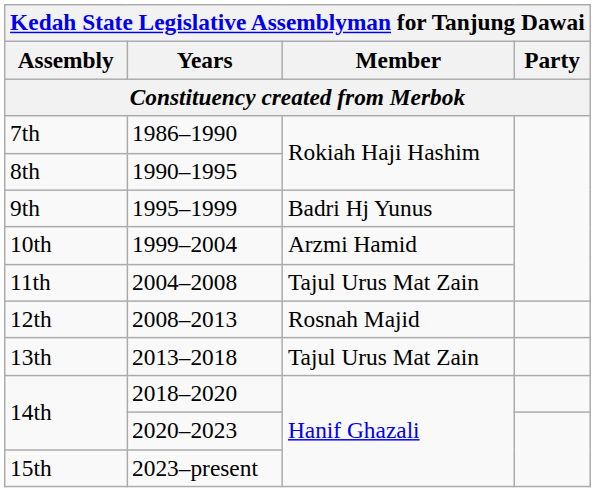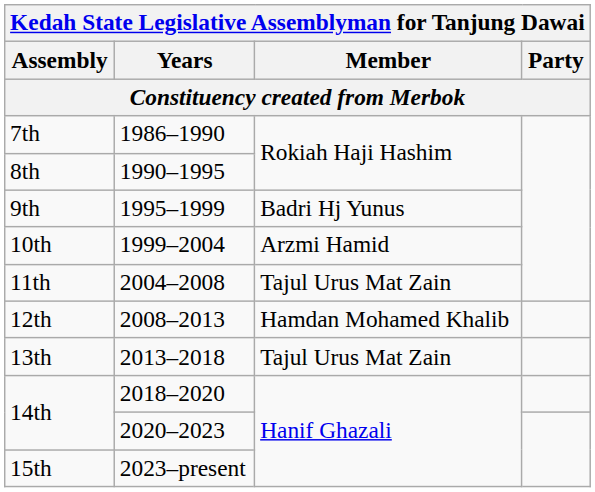(354, 319) Rosnah Majid -> (385, 319) Hamdan Mohamed Khalib
